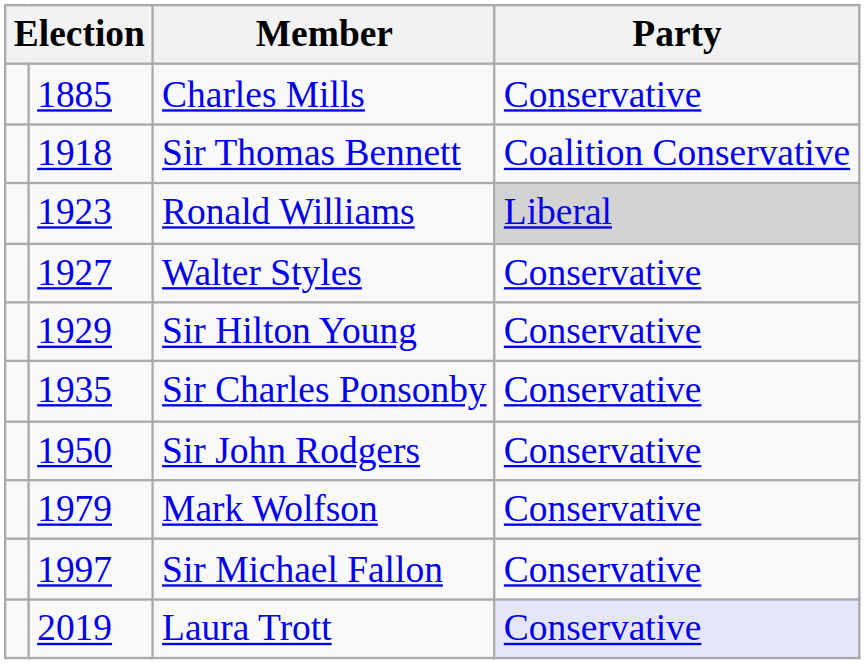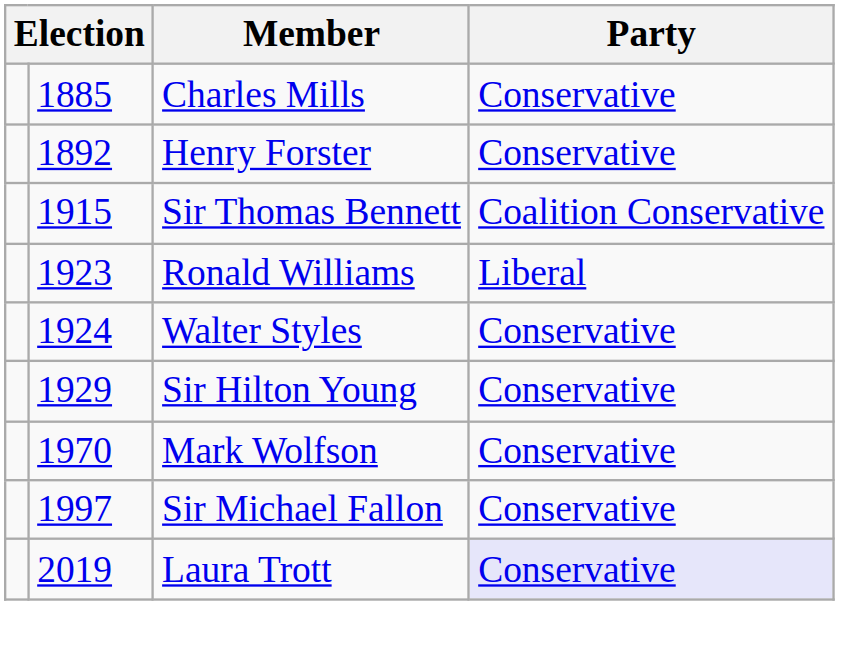+ row: (267, 152)
(75, 152) 1918 -> (75, 212) 1915
(558, 212) lightgrey background -> (532, 271) no background
(75, 271) 1927 -> (75, 331) 1924
- row: (324, 390)
- row: (291, 449)
(75, 509) 1979 -> (75, 449) 1970
